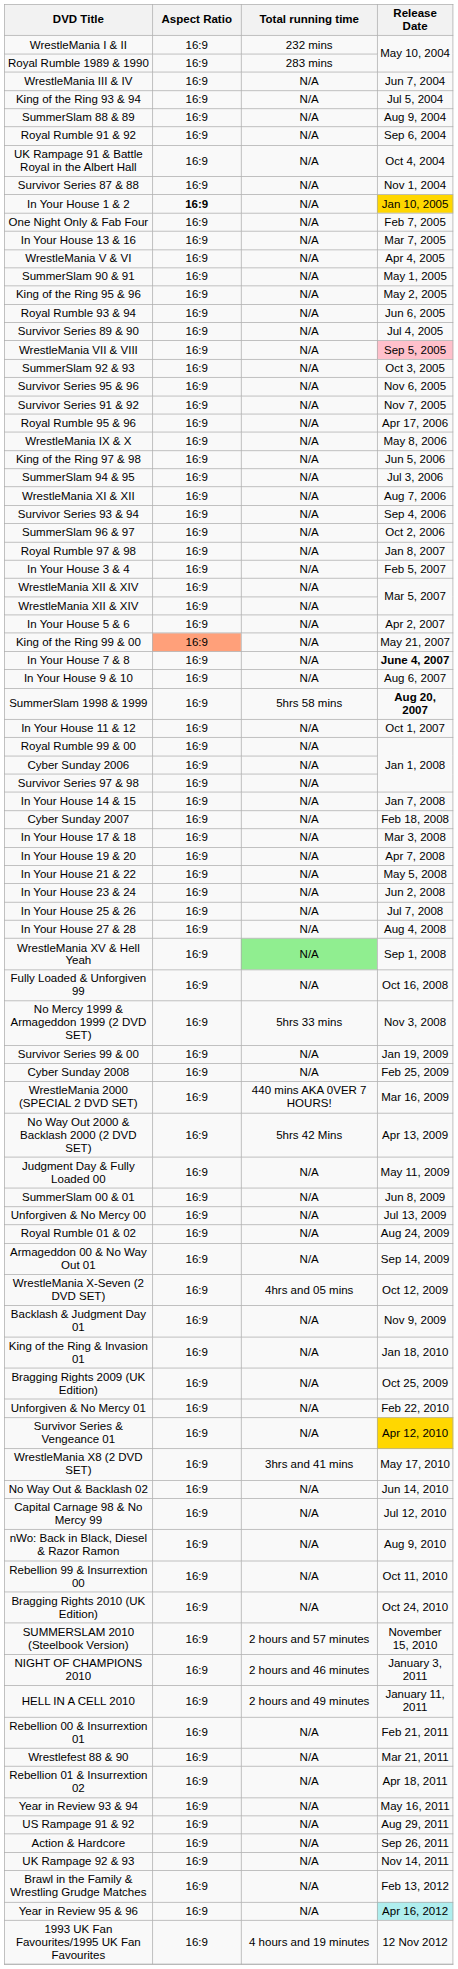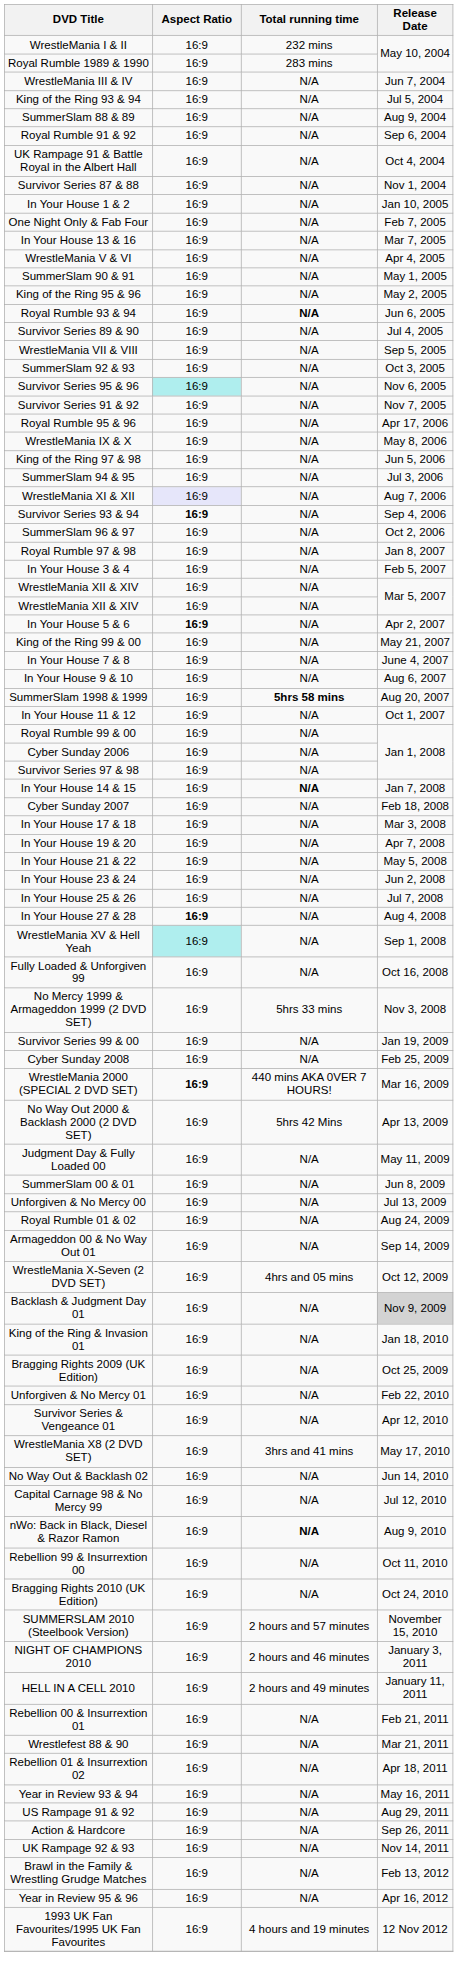(197, 203) bold -> (197, 203) normal
(415, 203) gold background -> (415, 203) no background
(309, 313) normal -> (309, 313) bold
(415, 350) pink background -> (415, 350) no background
(197, 386) no background -> (197, 386) paleturquoise background
(197, 496) no background -> (197, 496) lavender background
(197, 514) normal -> (197, 514) bold
(197, 624) normal -> (197, 624) bold
(197, 642) lightsalmon background -> (197, 642) no background
(415, 660) bold -> (415, 660) normal
(309, 703) normal -> (309, 697) bold
(415, 703) bold -> (415, 697) normal
(309, 801) normal -> (309, 788) bold
(197, 929) normal -> (197, 916) bold
(197, 954) no background -> (197, 941) paleturquoise background
(309, 954) lightgreen background -> (309, 941) no background
(197, 1097) normal -> (197, 1084) bold
(415, 1321) no background -> (415, 1308) lightgrey background
(415, 1433) gold background -> (415, 1420) no background
(309, 1545) normal -> (309, 1532) bold
(415, 1911) paleturquoise background -> (415, 1898) no background
